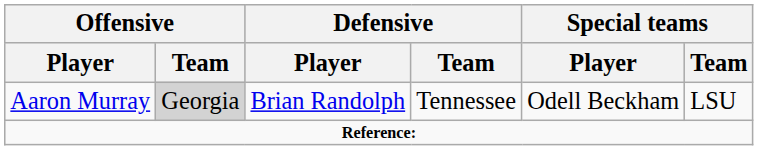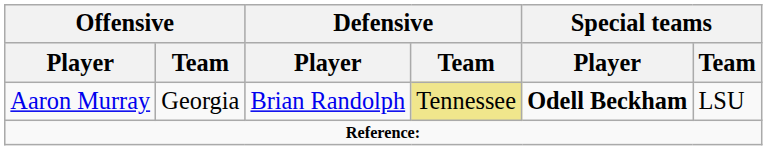(200, 100) lightgrey background -> (200, 100) no background
(466, 100) no background -> (466, 100) khaki background
(603, 100) normal -> (607, 100) bold
